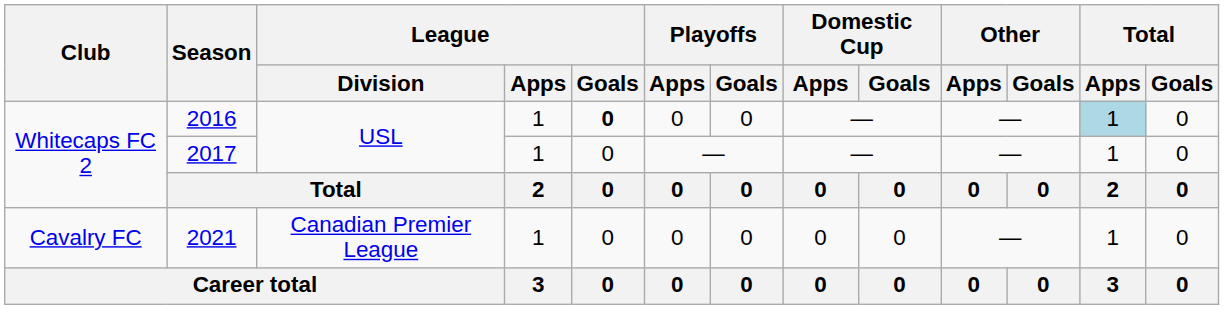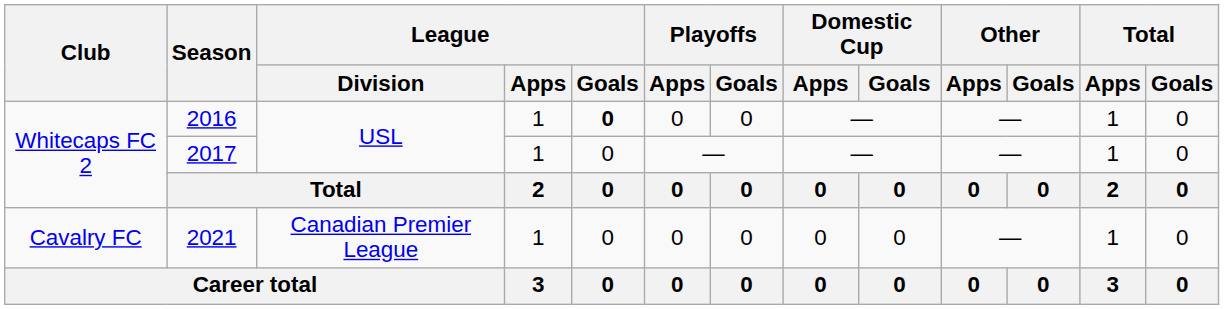(1113, 118) lightblue background -> (1113, 118) no background
